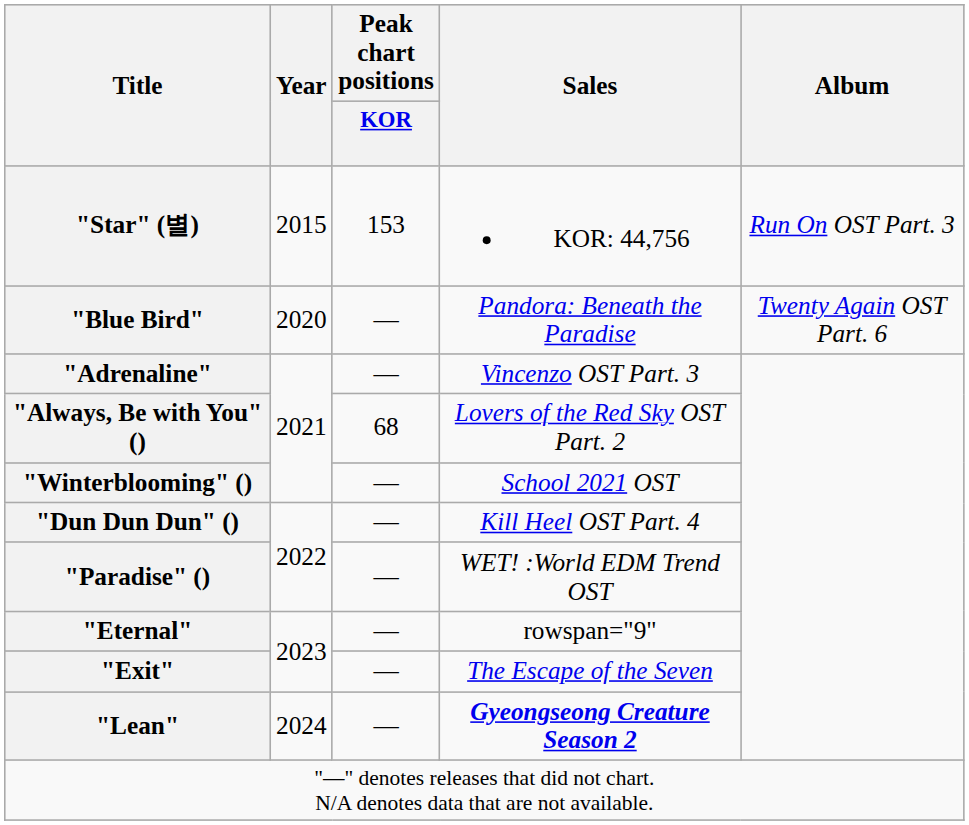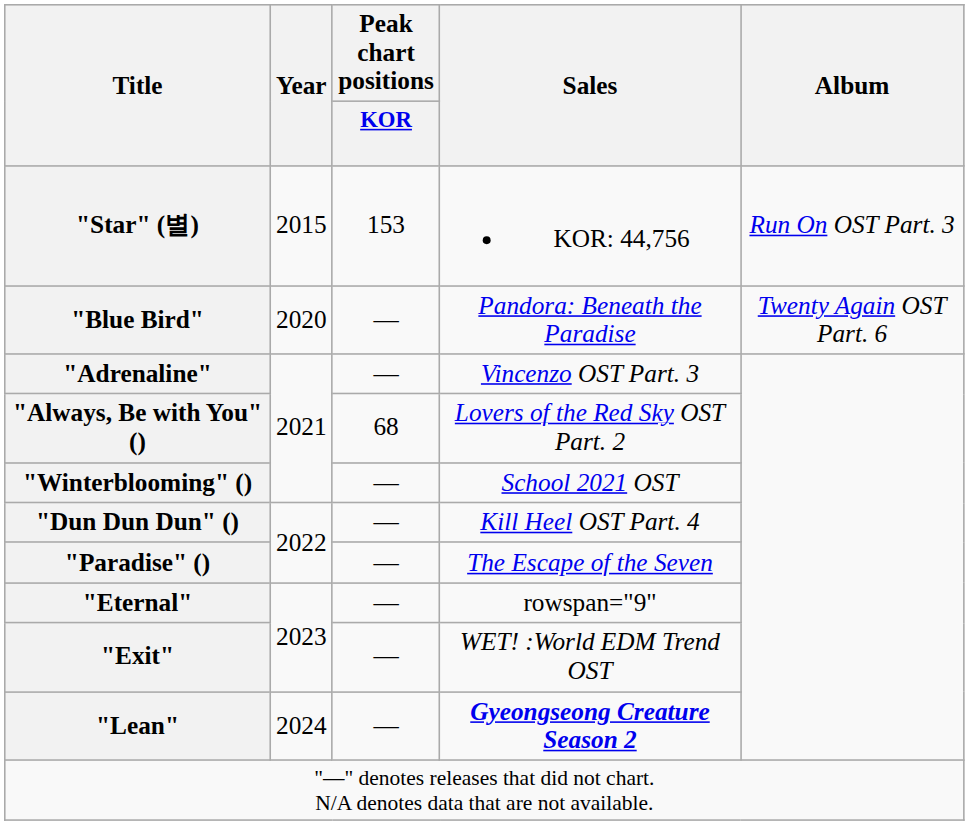(590, 576) WET! :World EDM Trend OST -> (590, 562) The Escape of the Seven
(590, 670) The Escape of the Seven -> (590, 656) WET! :World EDM Trend OST
